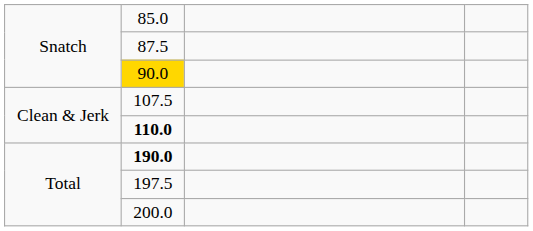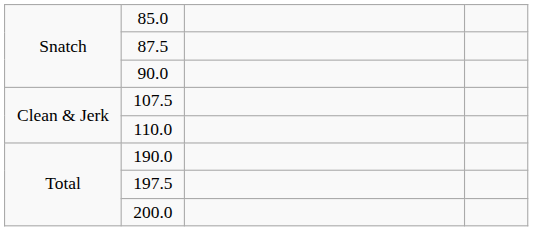(153, 73) gold background -> (153, 73) no background
(153, 128) bold -> (153, 128) normal
(153, 156) bold -> (153, 156) normal
